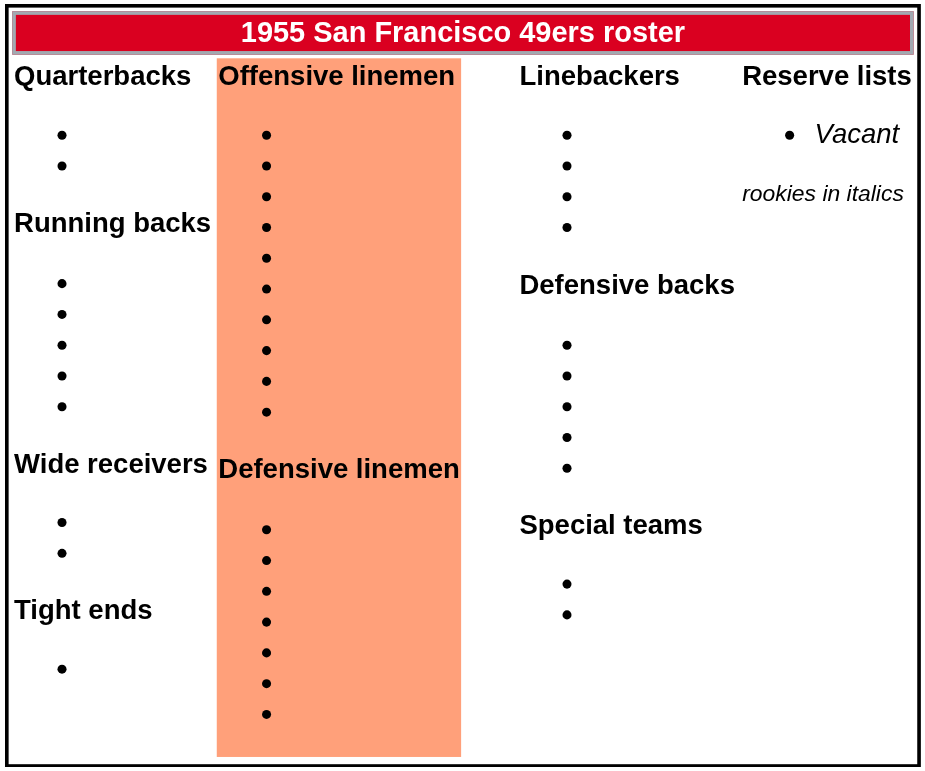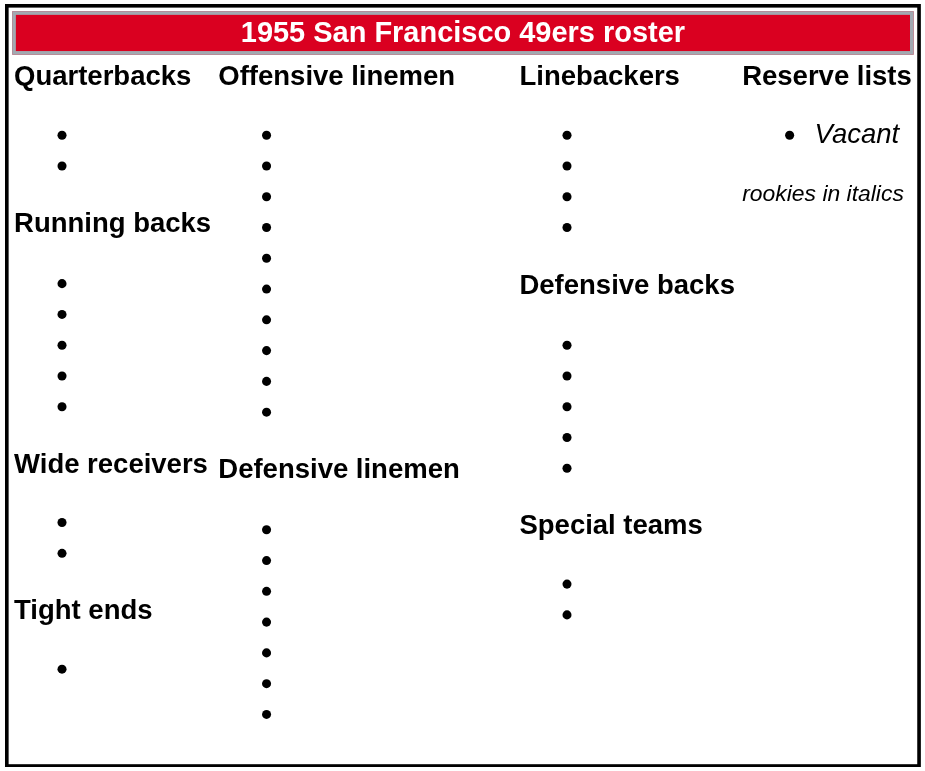(339, 394) lightsalmon background -> (339, 394) no background
